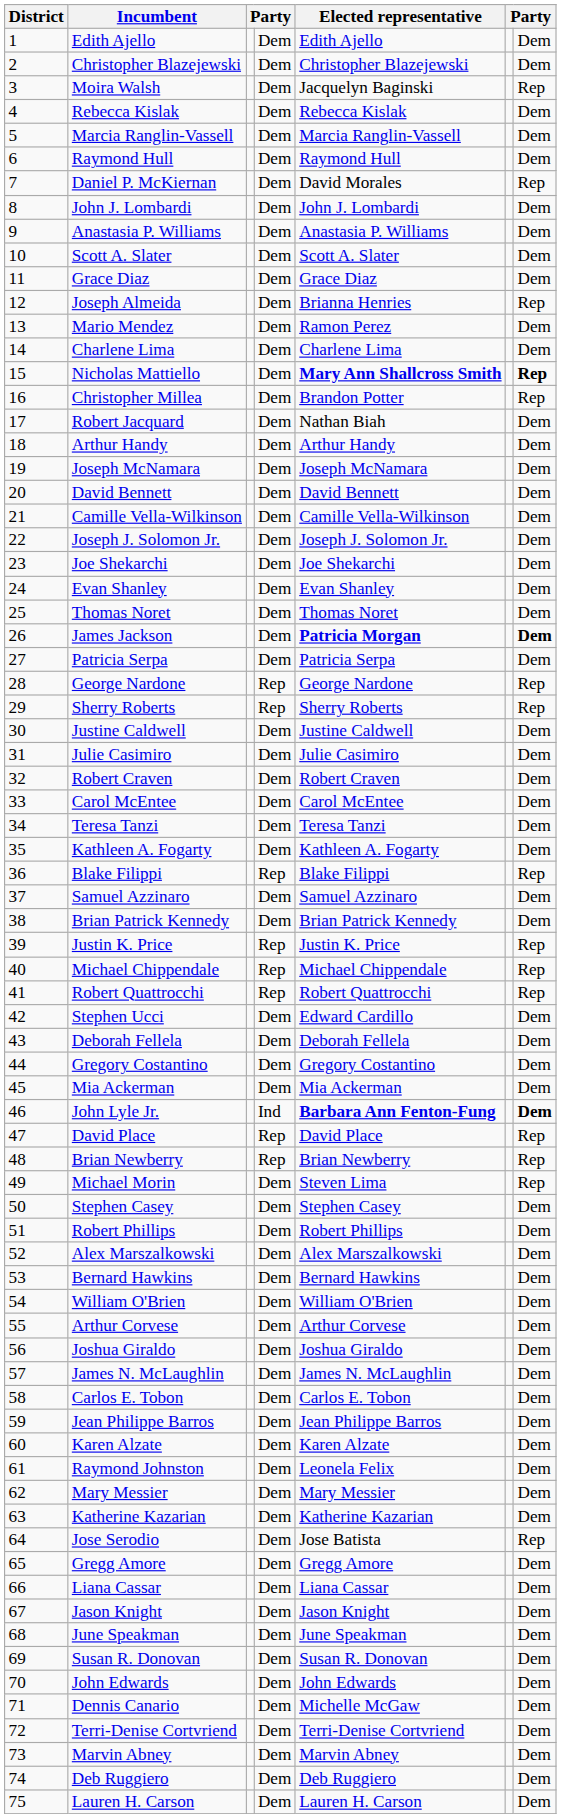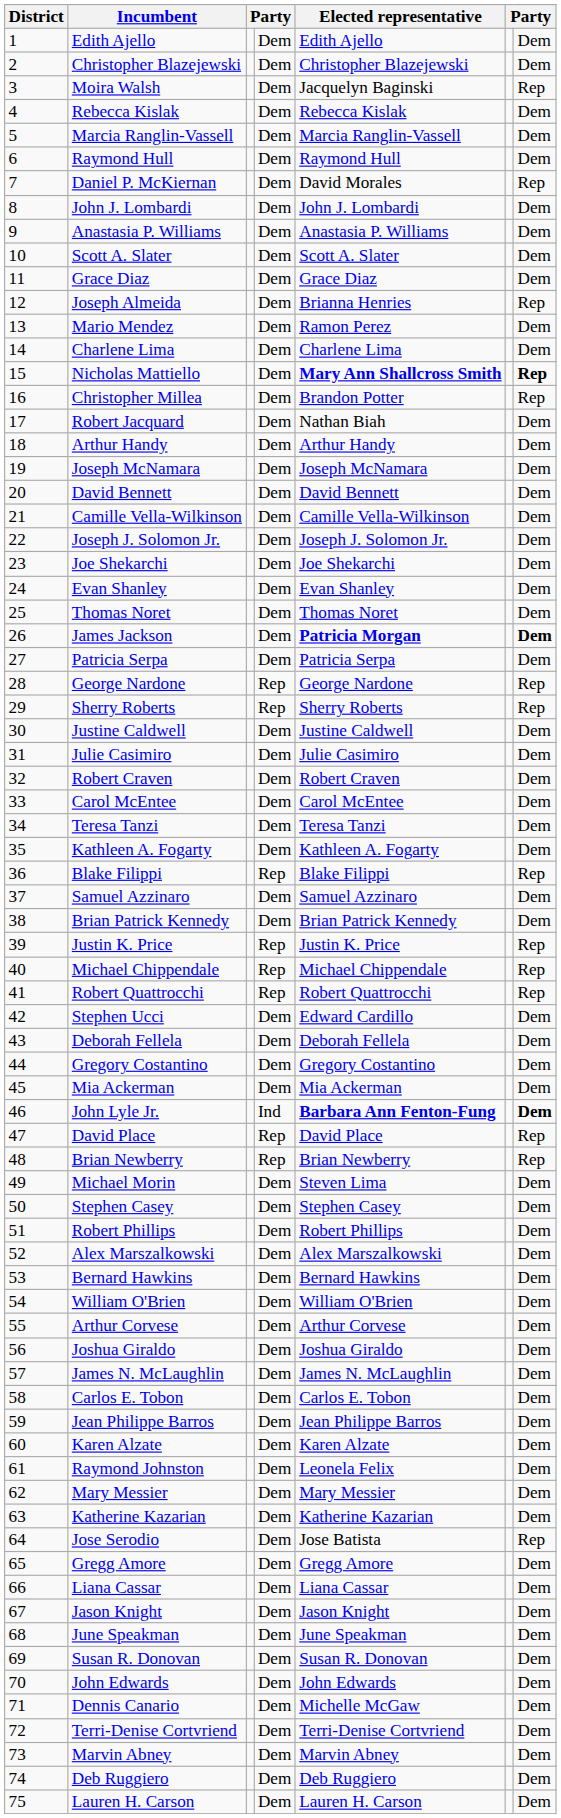(531, 1182) Rep -> (534, 1182) Dem
